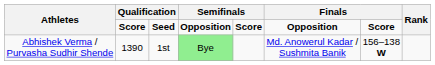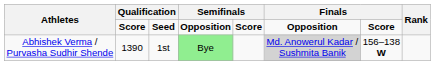(312, 47) no background -> (312, 47) lightgrey background
